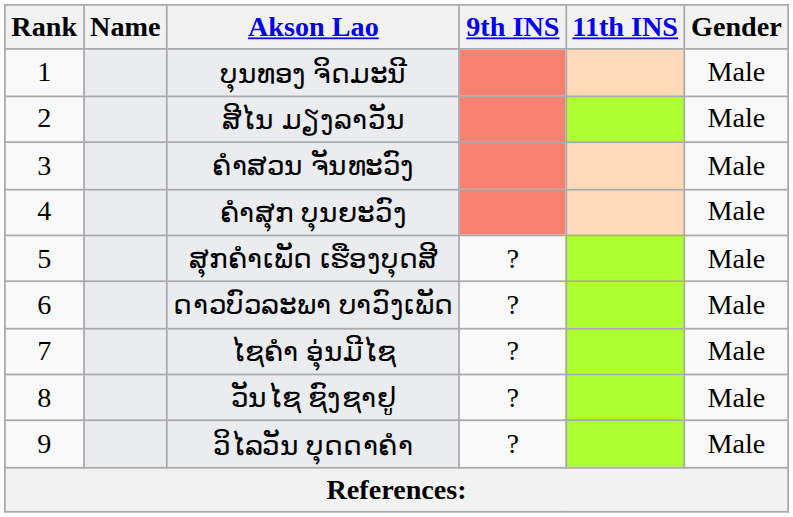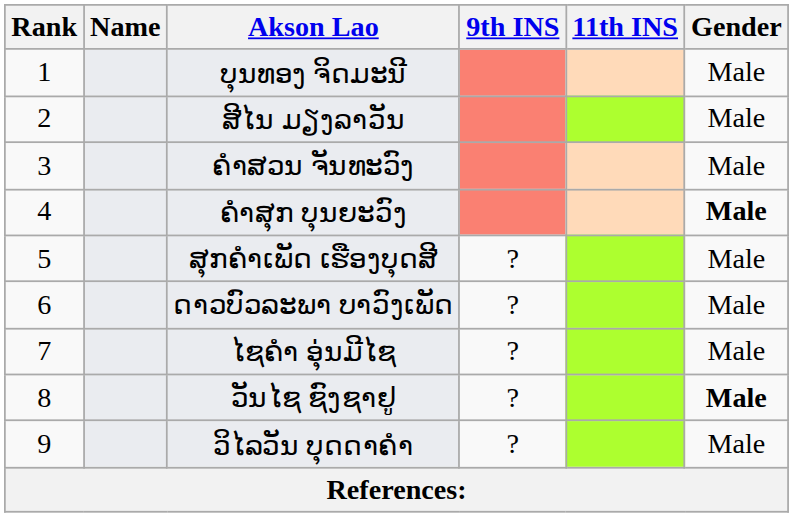(736, 211) normal -> (736, 211) bold
(736, 397) normal -> (736, 397) bold
